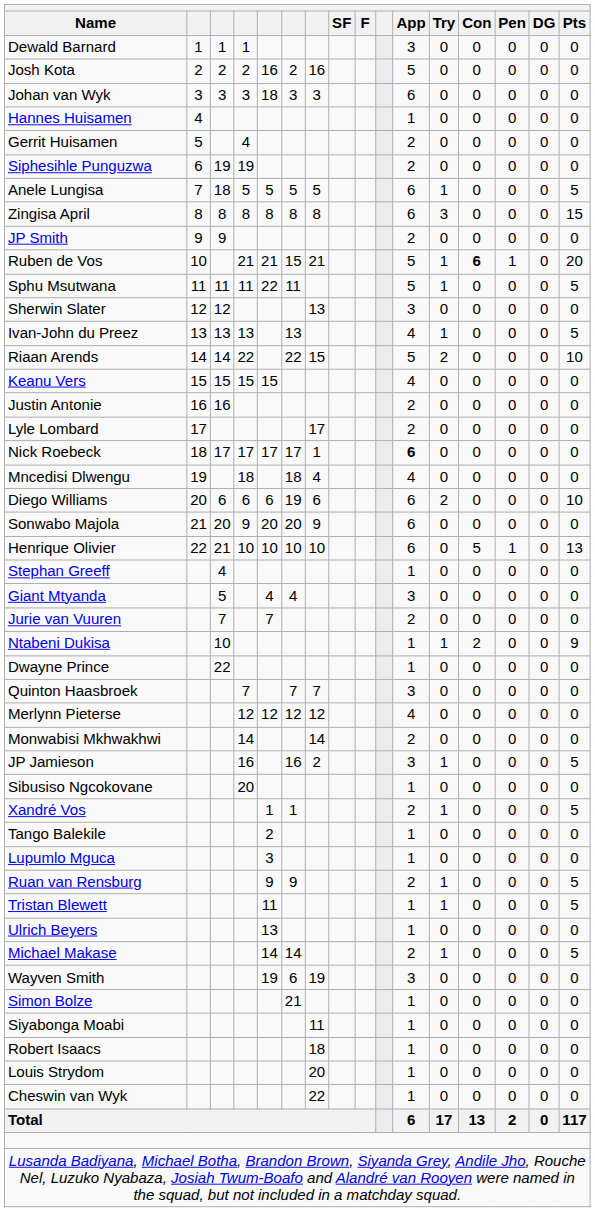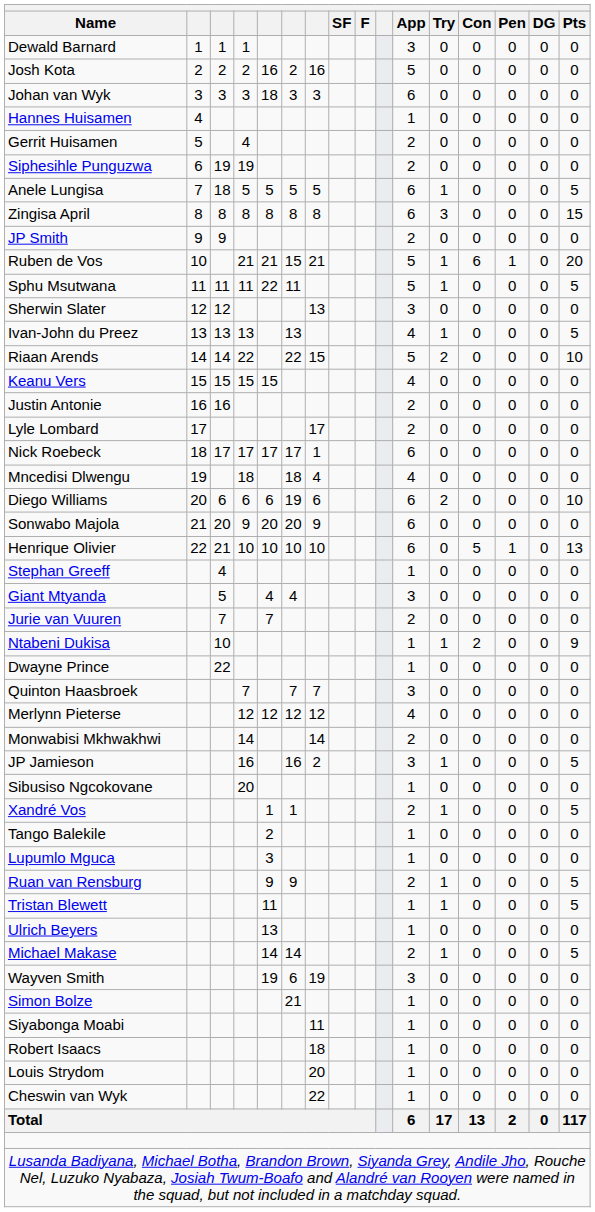(477, 261) bold -> (477, 261) normal
(411, 452) bold -> (411, 452) normal
